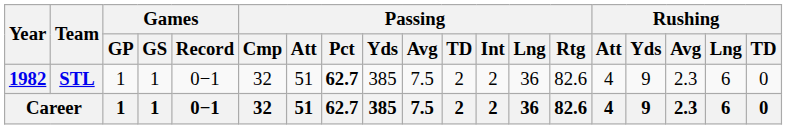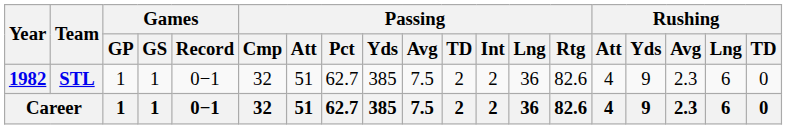(342, 78) bold -> (342, 78) normal
